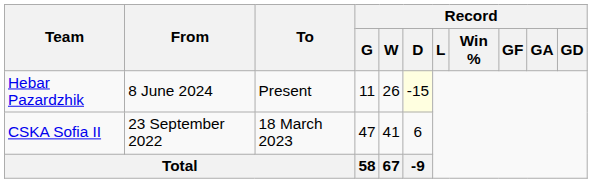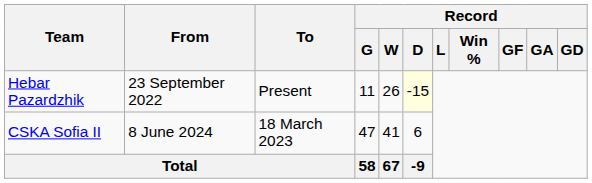(170, 91) 8 June 2024 -> (176, 91) 23 September 2022
(176, 132) 23 September 2022 -> (170, 132) 8 June 2024
